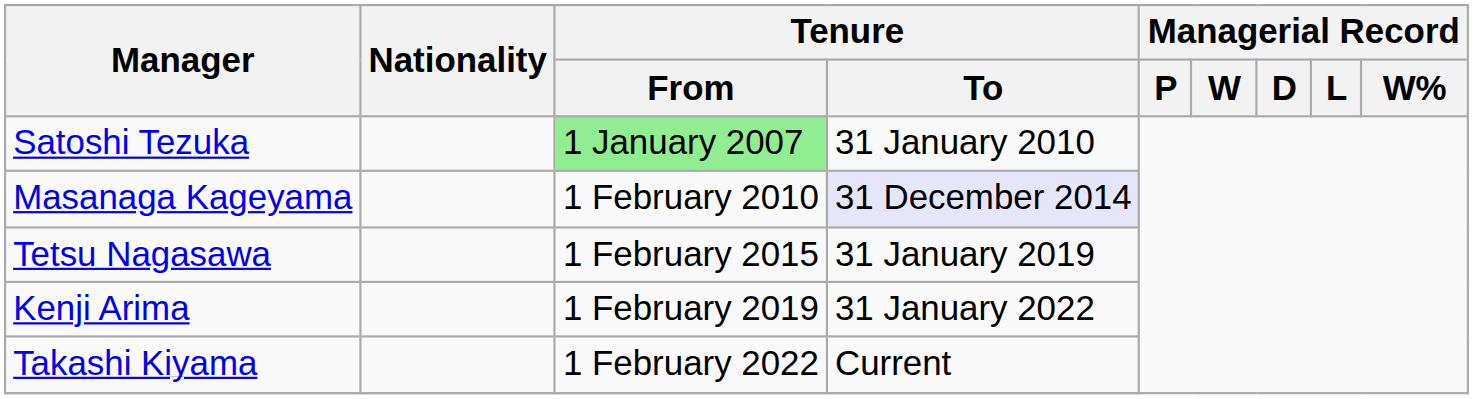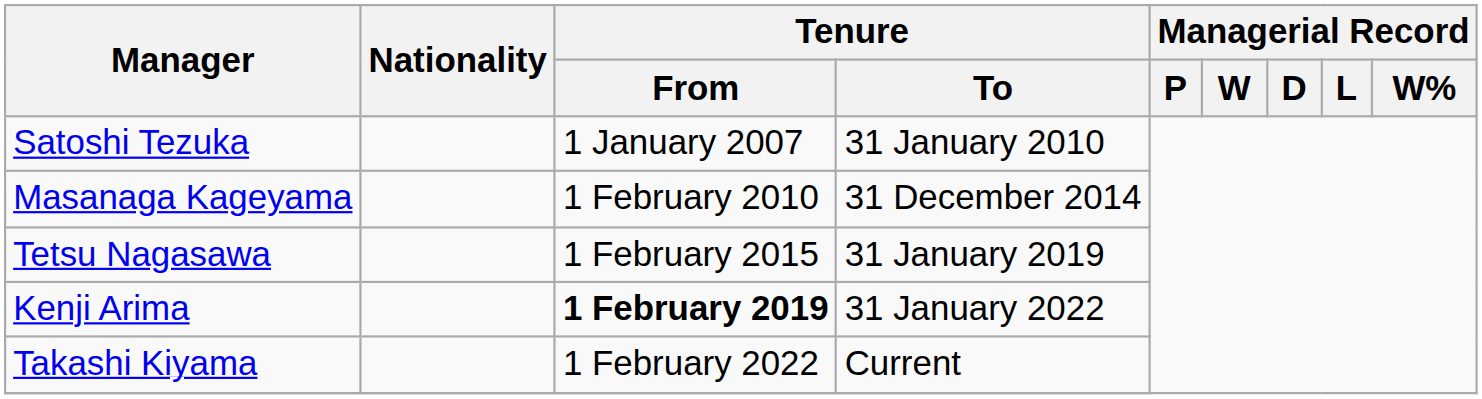(683, 142) lightgreen background -> (683, 142) no background
(983, 198) lavender background -> (993, 198) no background
(691, 308) normal -> (696, 308) bold
